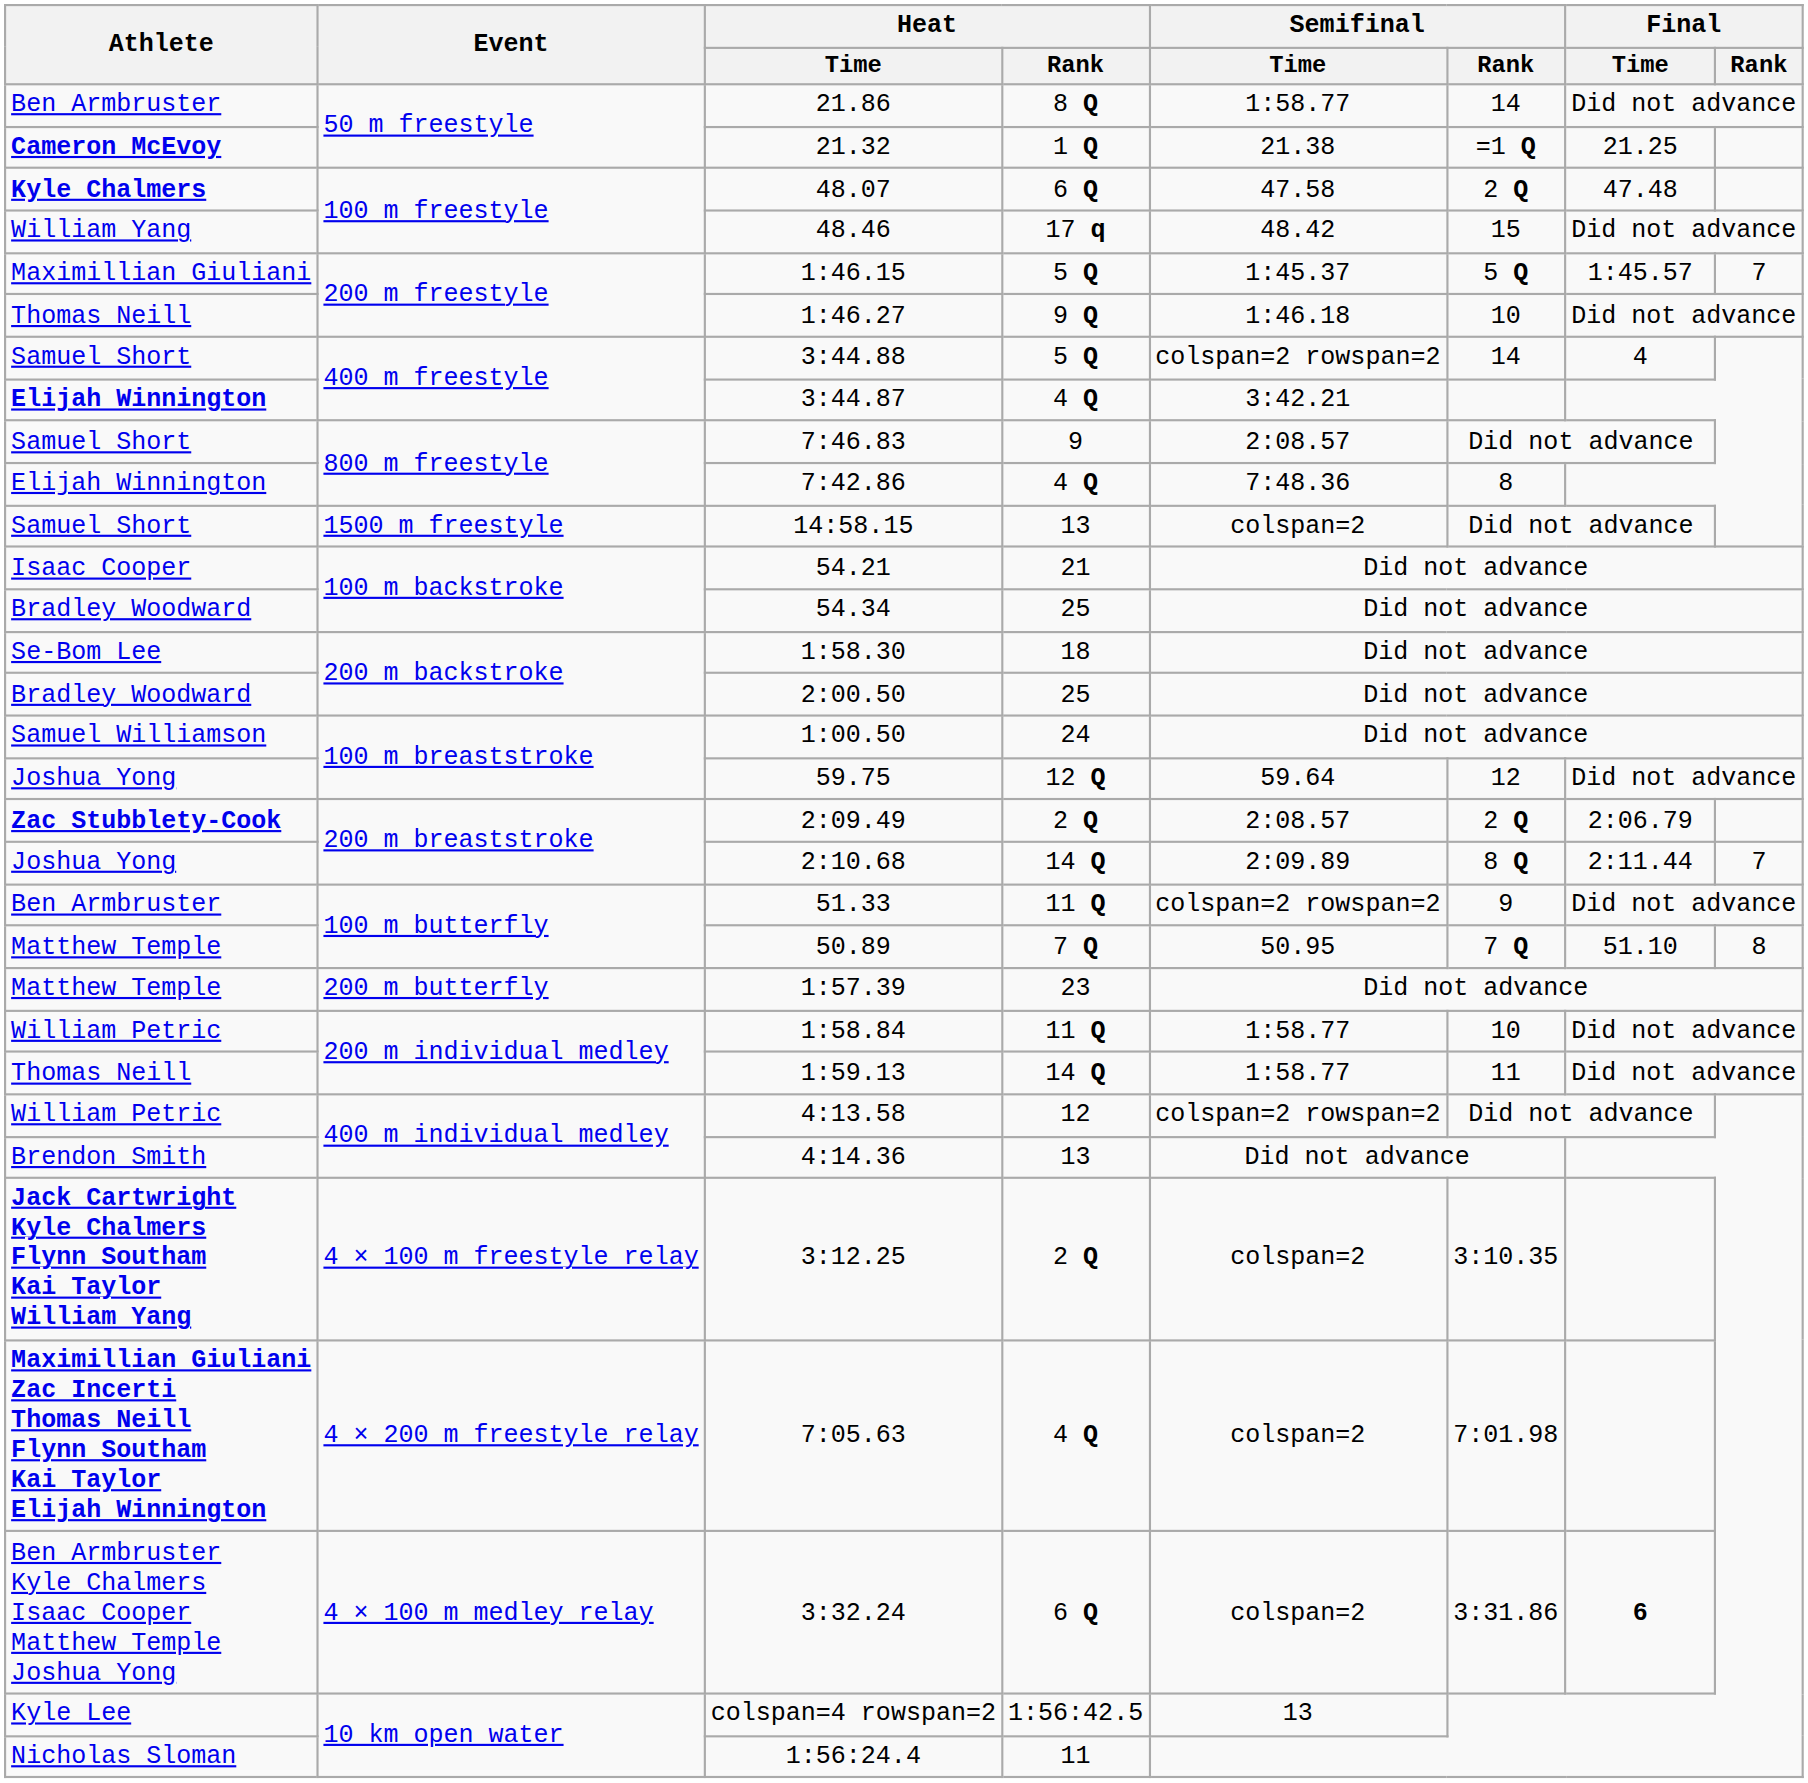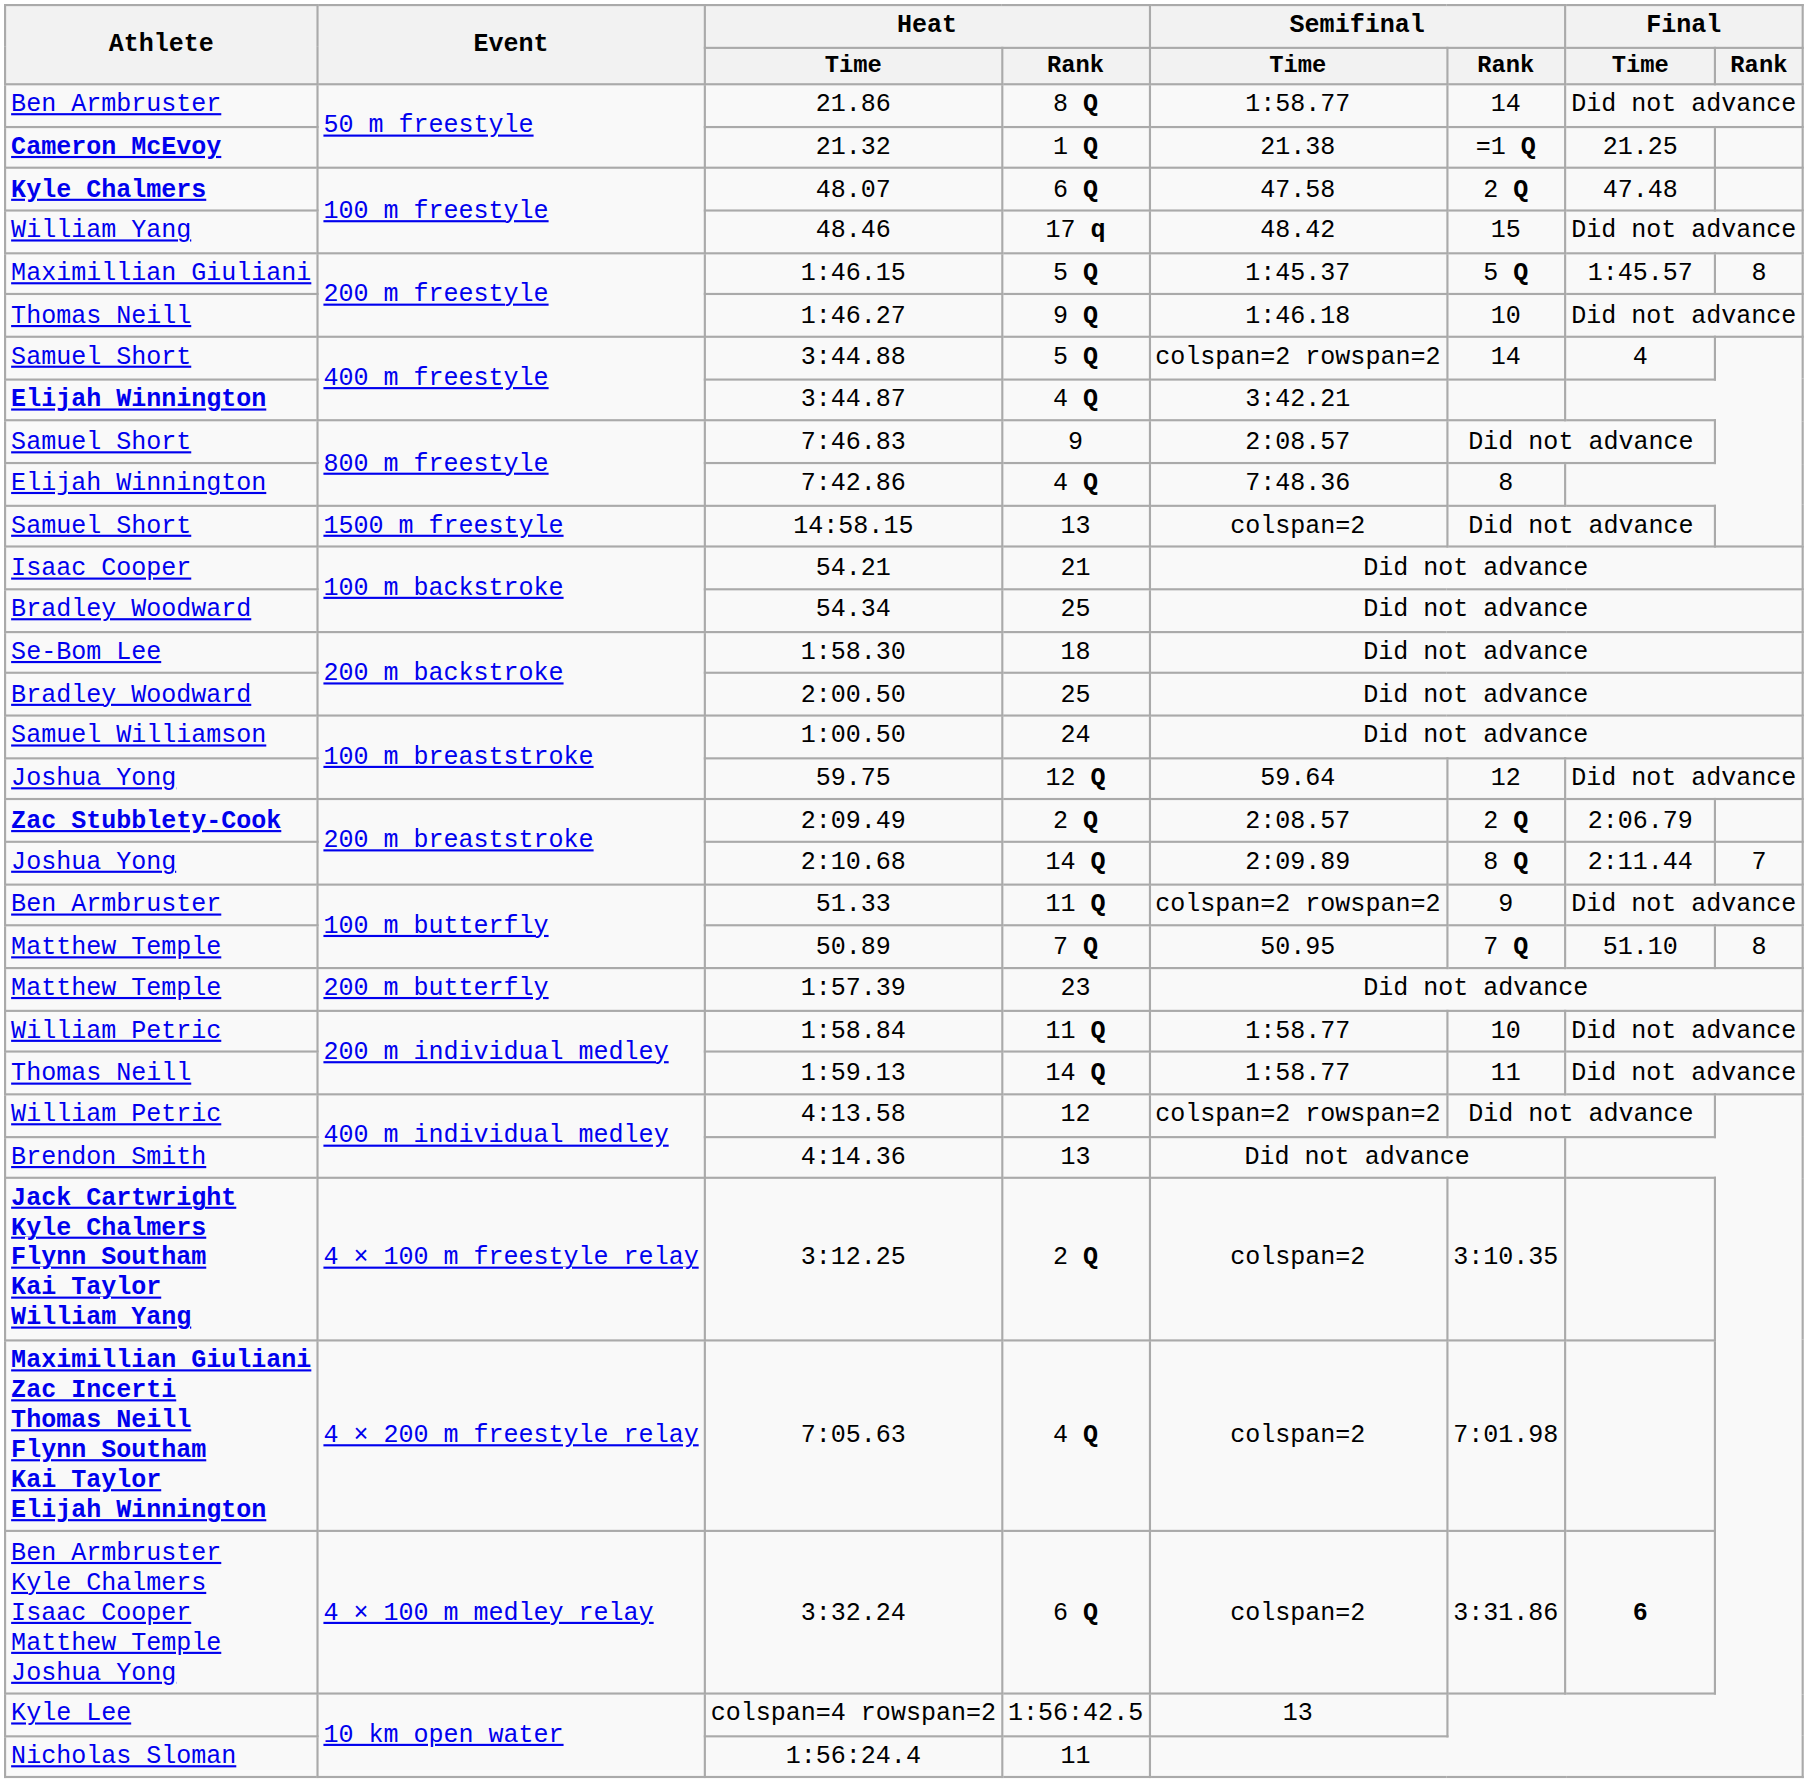(1759, 273) 7 -> (1759, 273) 8
